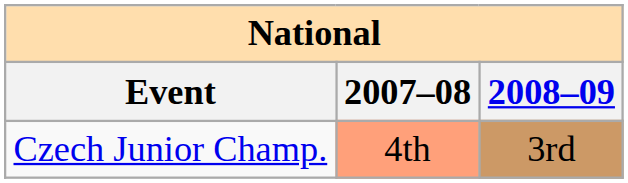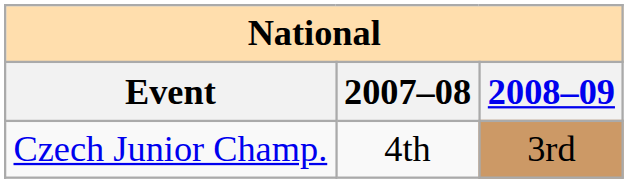(408, 148) lightsalmon background -> (408, 148) no background
